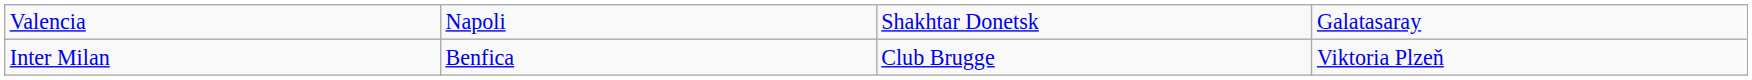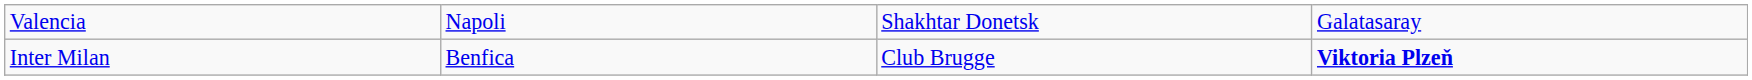(1380, 57) normal -> (1385, 57) bold
